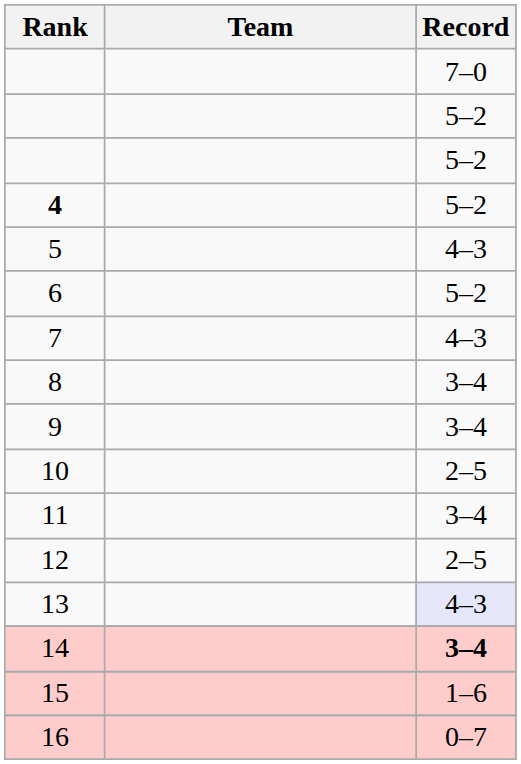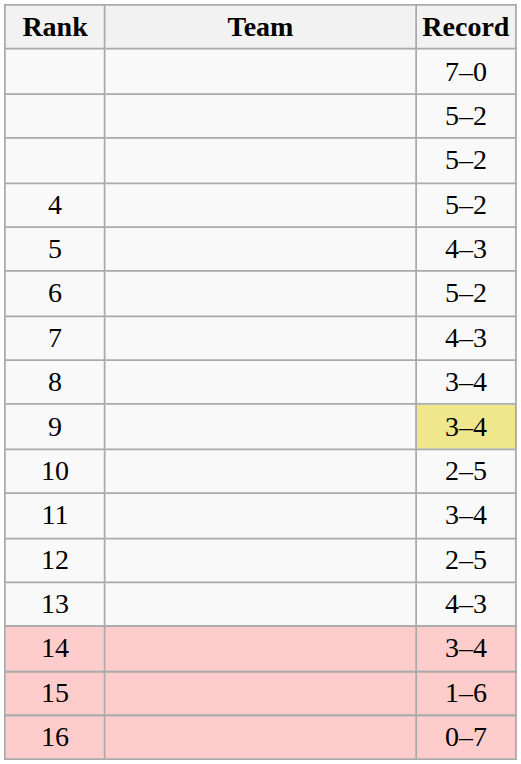(55, 204) bold -> (55, 204) normal
(466, 426) no background -> (466, 426) khaki background
(466, 603) lavender background -> (466, 603) no background
(466, 648) bold -> (466, 648) normal
